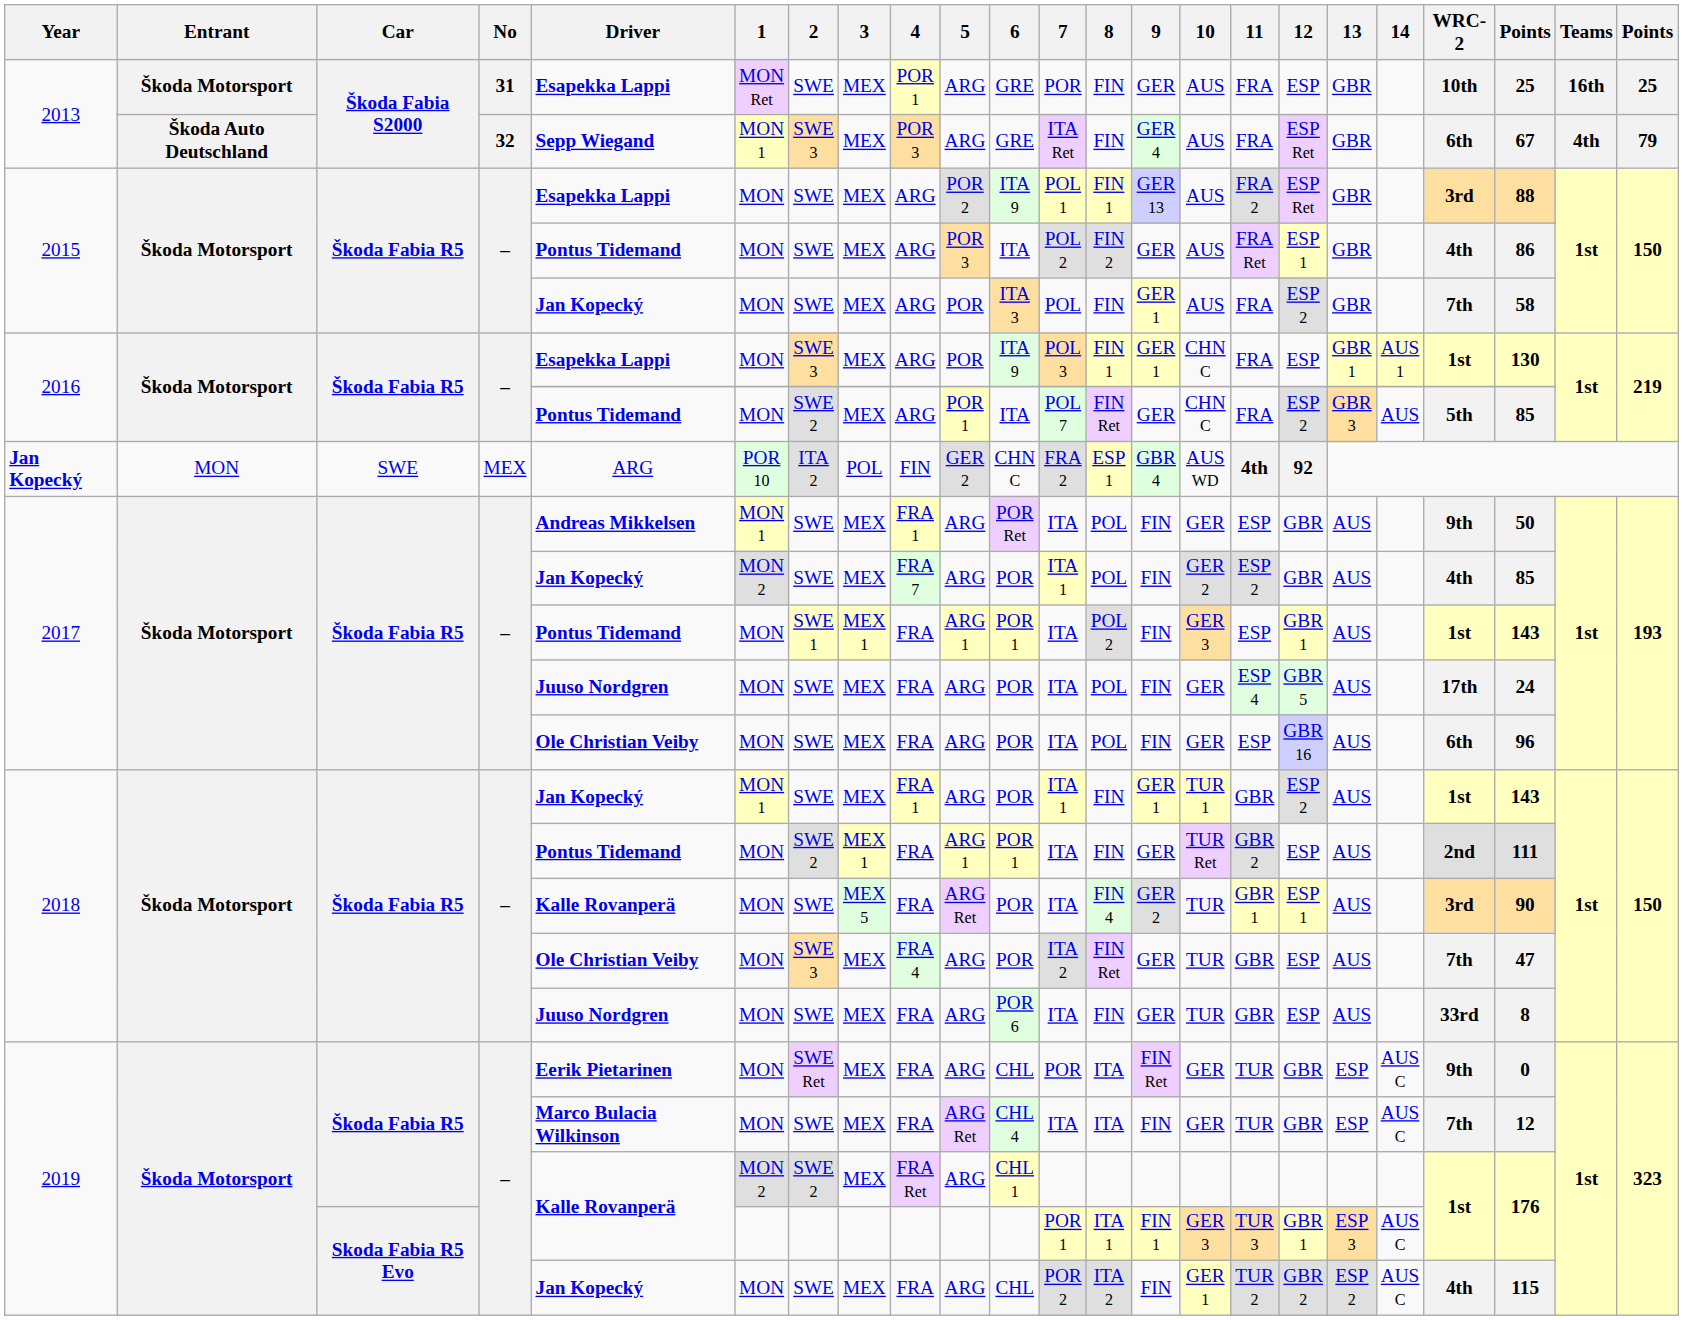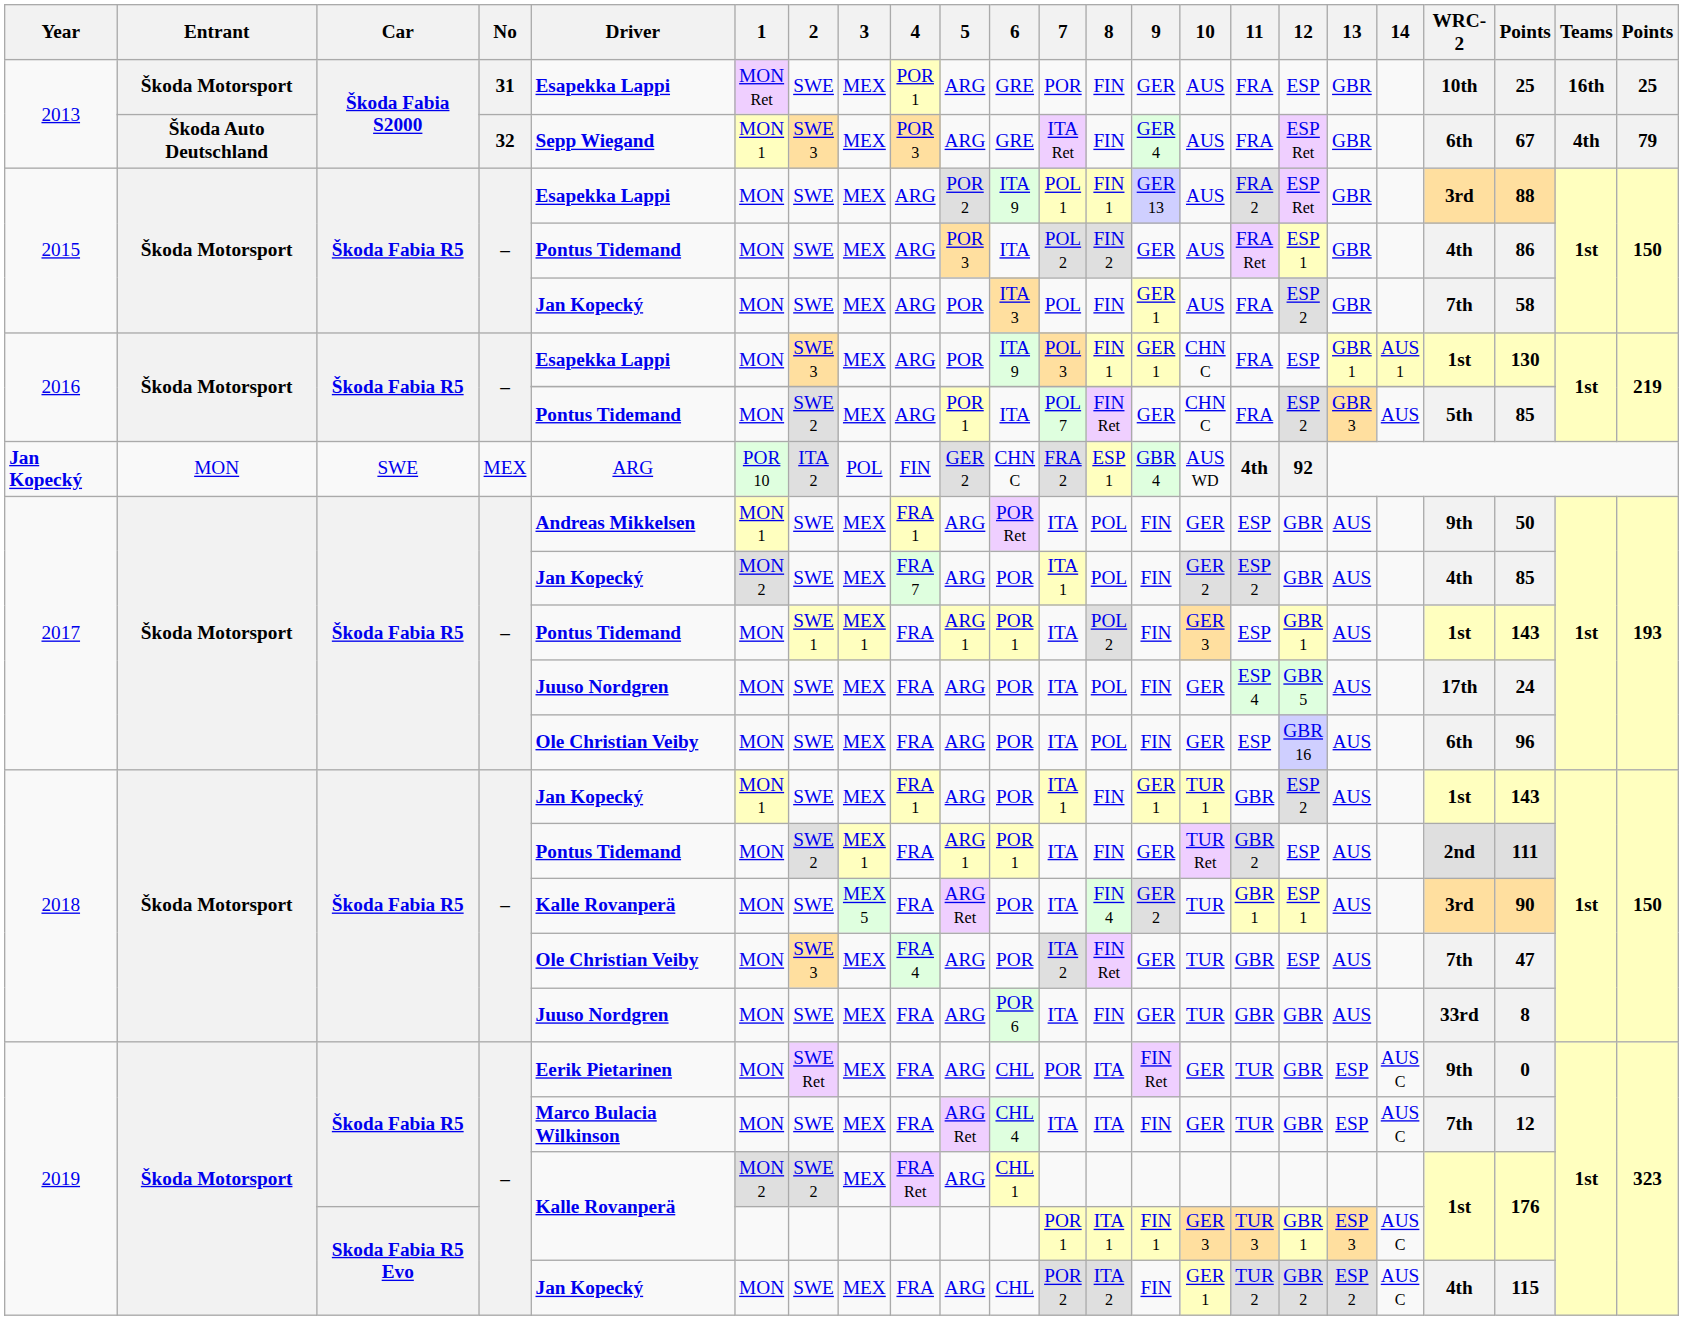(1303, 1015) ESP -> (1303, 1015) GBR
